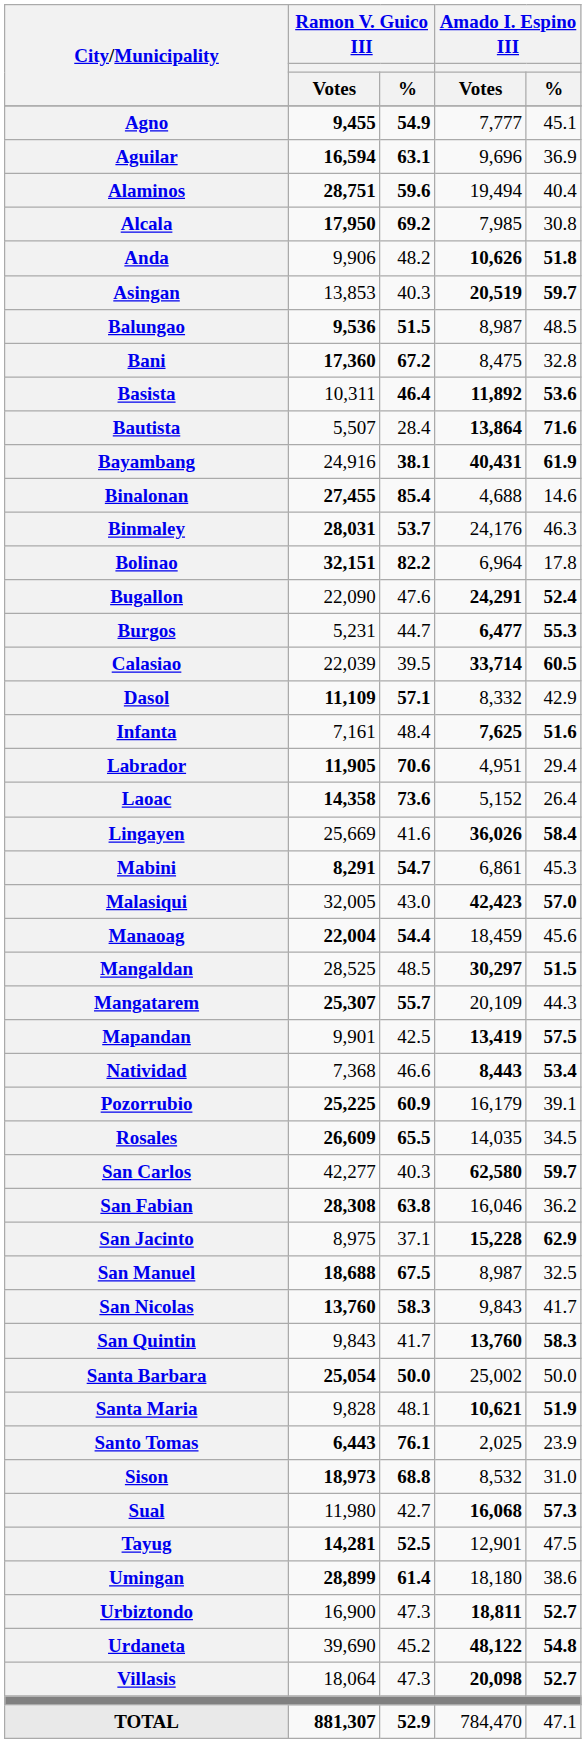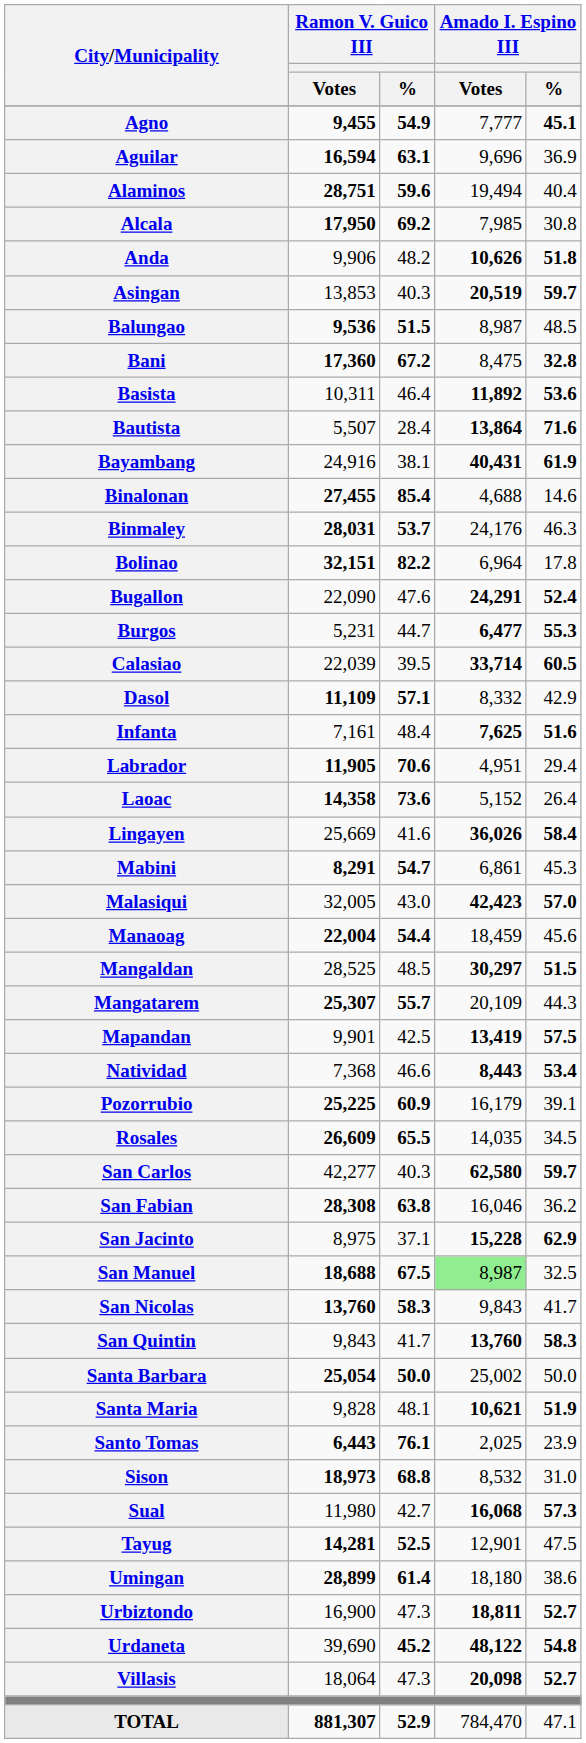(560, 123) normal -> (560, 123) bold
(560, 359) normal -> (560, 359) bold
(414, 393) bold -> (414, 393) normal
(414, 461) bold -> (414, 461) normal
(501, 1273) no background -> (501, 1273) lightgreen background
(414, 1645) normal -> (414, 1645) bold
